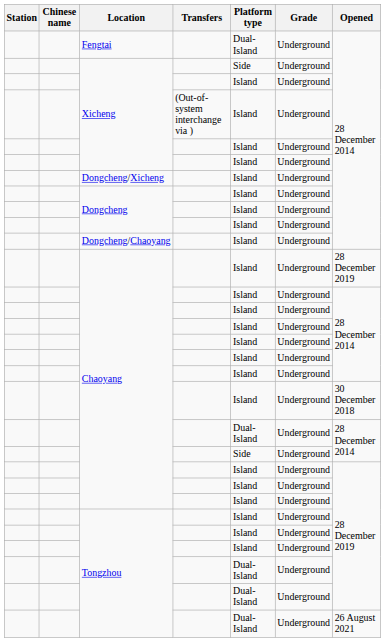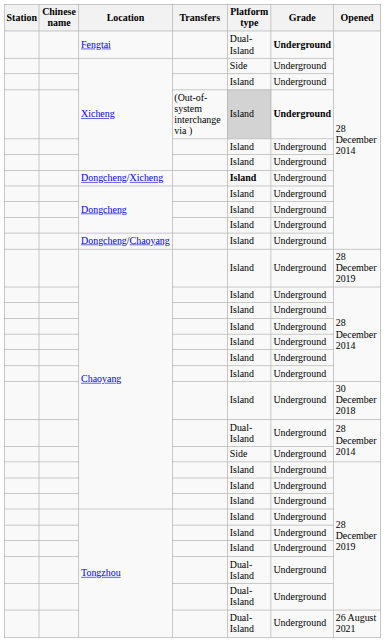(304, 44) normal -> (302, 44) bold
(245, 114) no background -> (242, 114) lightgrey background
(304, 114) normal -> (302, 114) bold
(245, 178) normal -> (243, 178) bold
